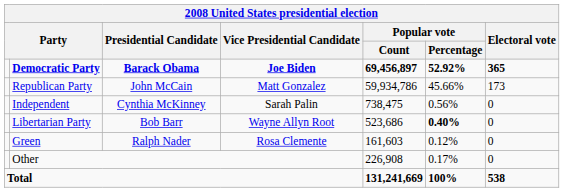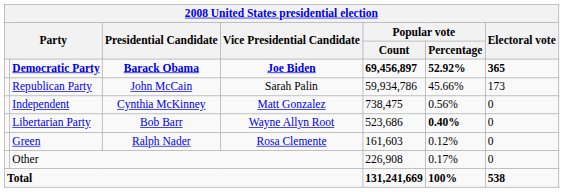(291, 86) Matt Gonzalez -> (291, 86) Sarah Palin
(291, 104) Sarah Palin -> (291, 104) Matt Gonzalez
